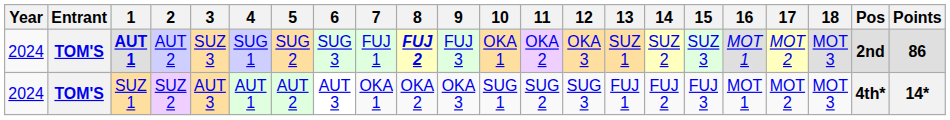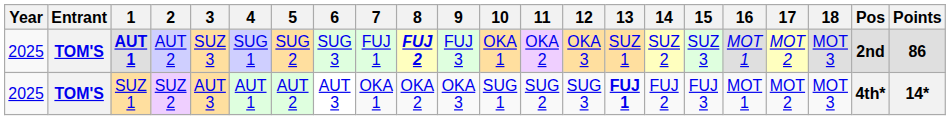(26, 51) 2024 -> (26, 51) 2025
(26, 93) 2024 -> (26, 93) 2025
(625, 93) normal -> (625, 93) bold
